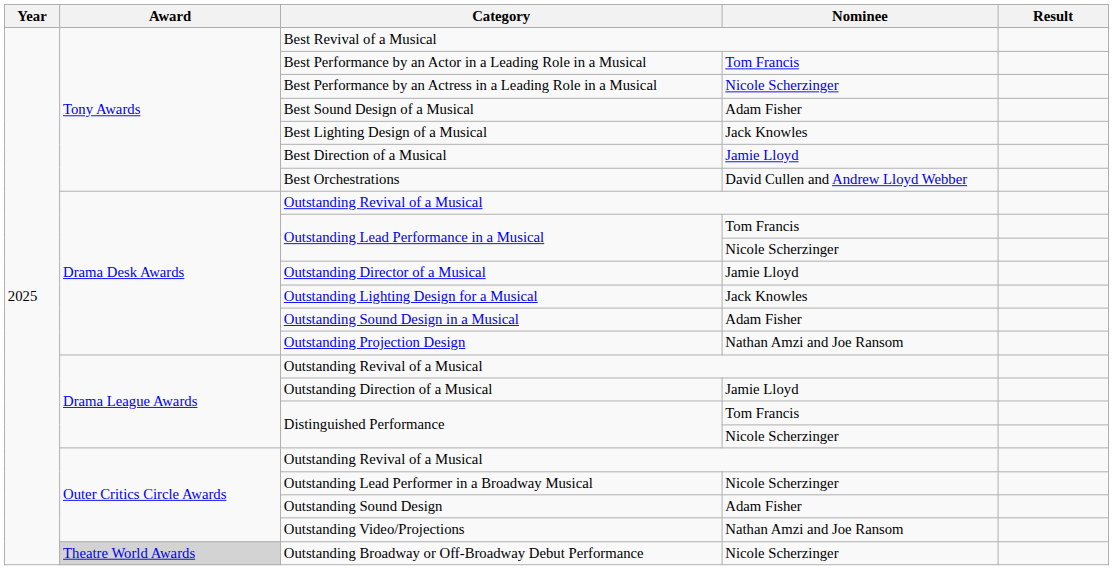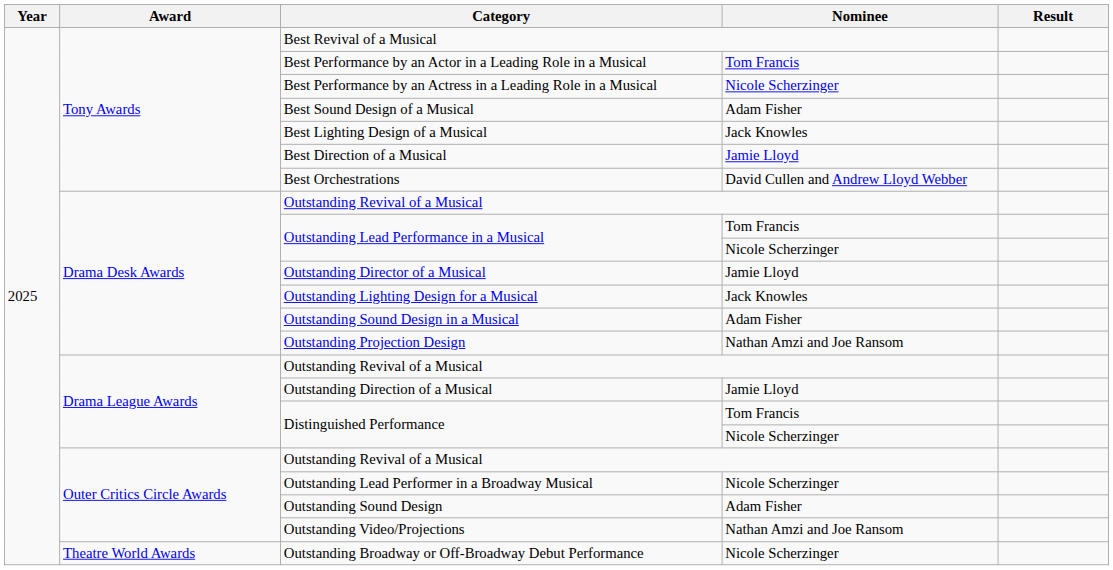(129, 553) lightgrey background -> (129, 553) no background
